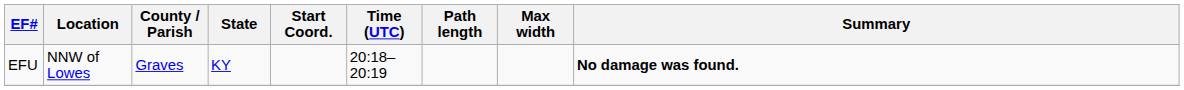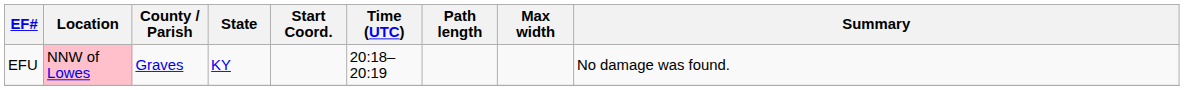(73, 65) no background -> (73, 65) pink background
(658, 65) bold -> (653, 65) normal
